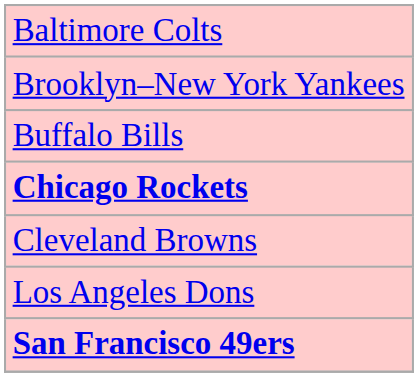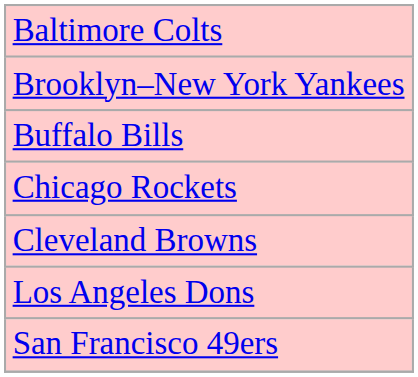(130, 187) bold -> (125, 187) normal
(154, 344) bold -> (145, 344) normal
